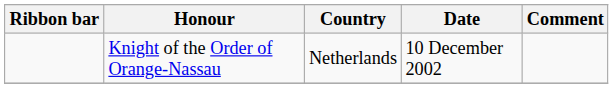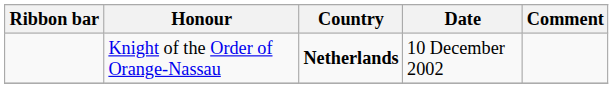(353, 58) normal -> (351, 58) bold
